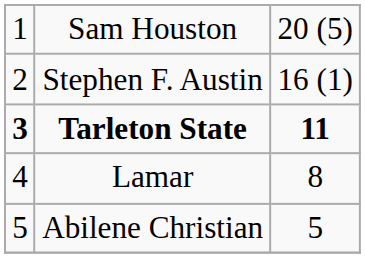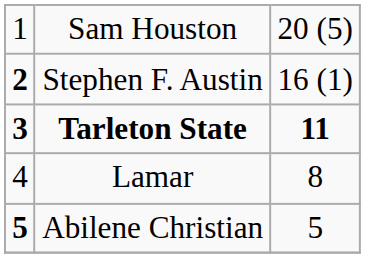(20, 78) normal -> (20, 78) bold
(20, 227) normal -> (20, 227) bold
